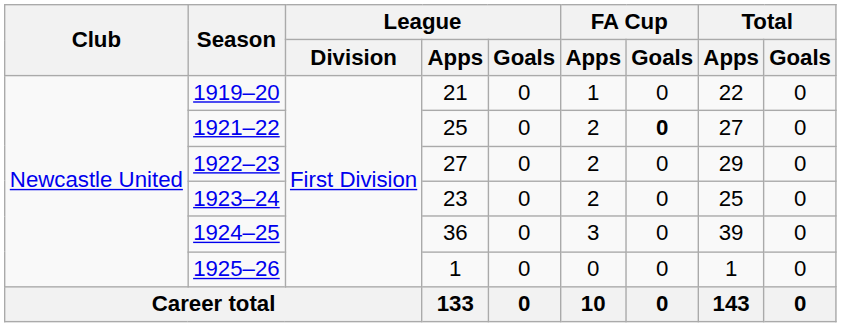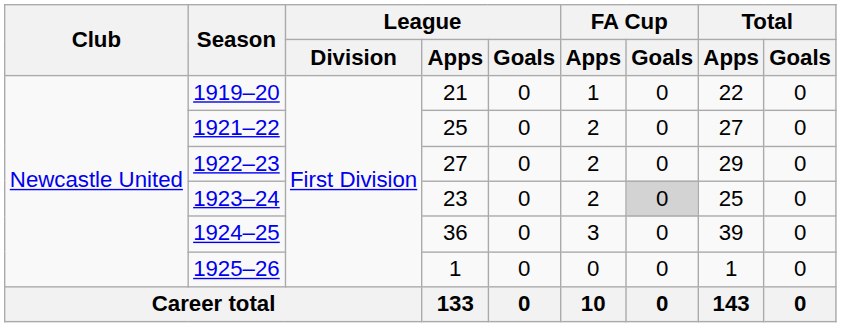(662, 127) bold -> (662, 127) normal
(662, 198) no background -> (662, 198) lightgrey background
